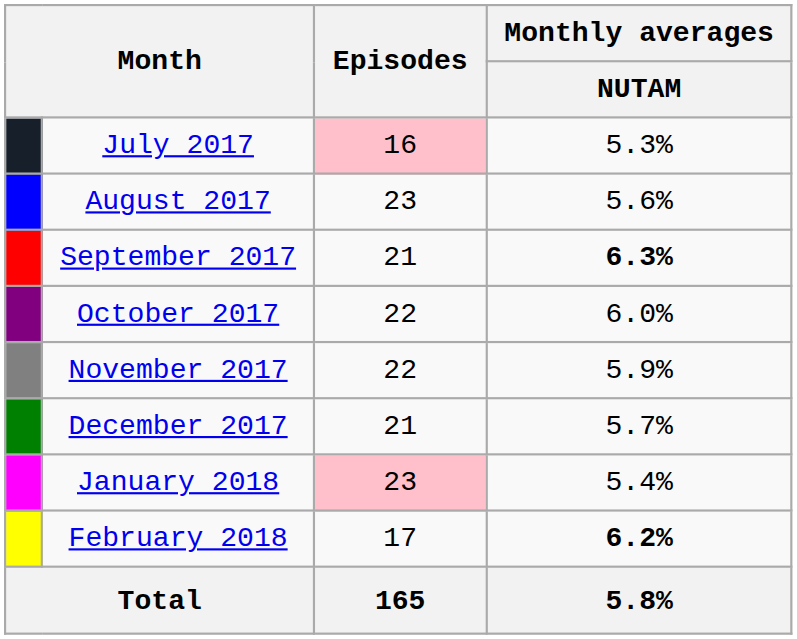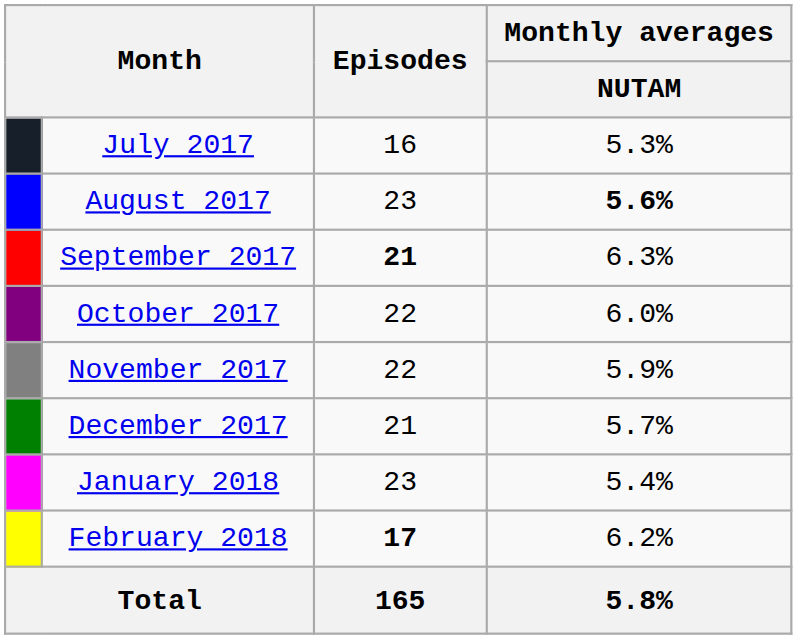(400, 145) pink background -> (400, 145) no background
(639, 202) normal -> (639, 202) bold
(400, 258) normal -> (400, 258) bold
(639, 258) bold -> (639, 258) normal
(400, 482) pink background -> (400, 482) no background
(400, 539) normal -> (400, 539) bold
(639, 539) bold -> (639, 539) normal
